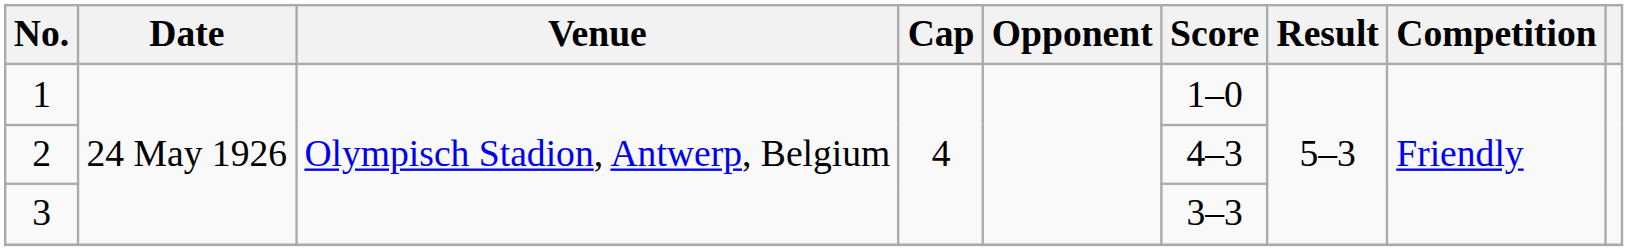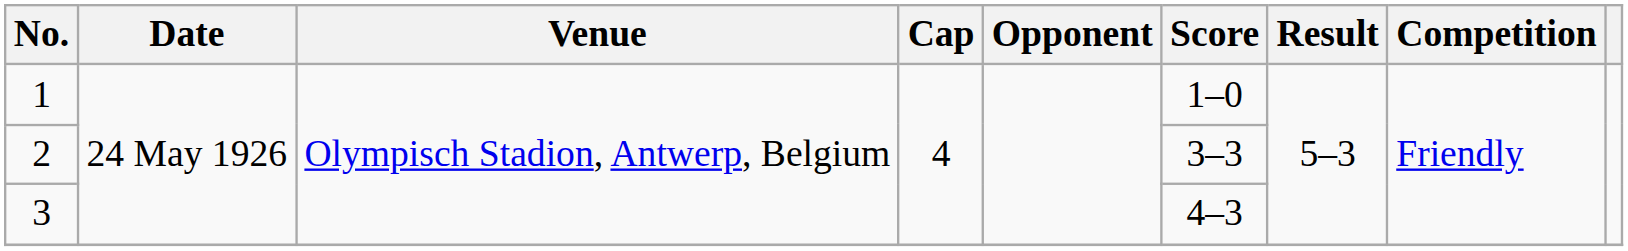(1215, 153) 4–3 -> (1215, 153) 3–3
(1215, 213) 3–3 -> (1215, 213) 4–3
